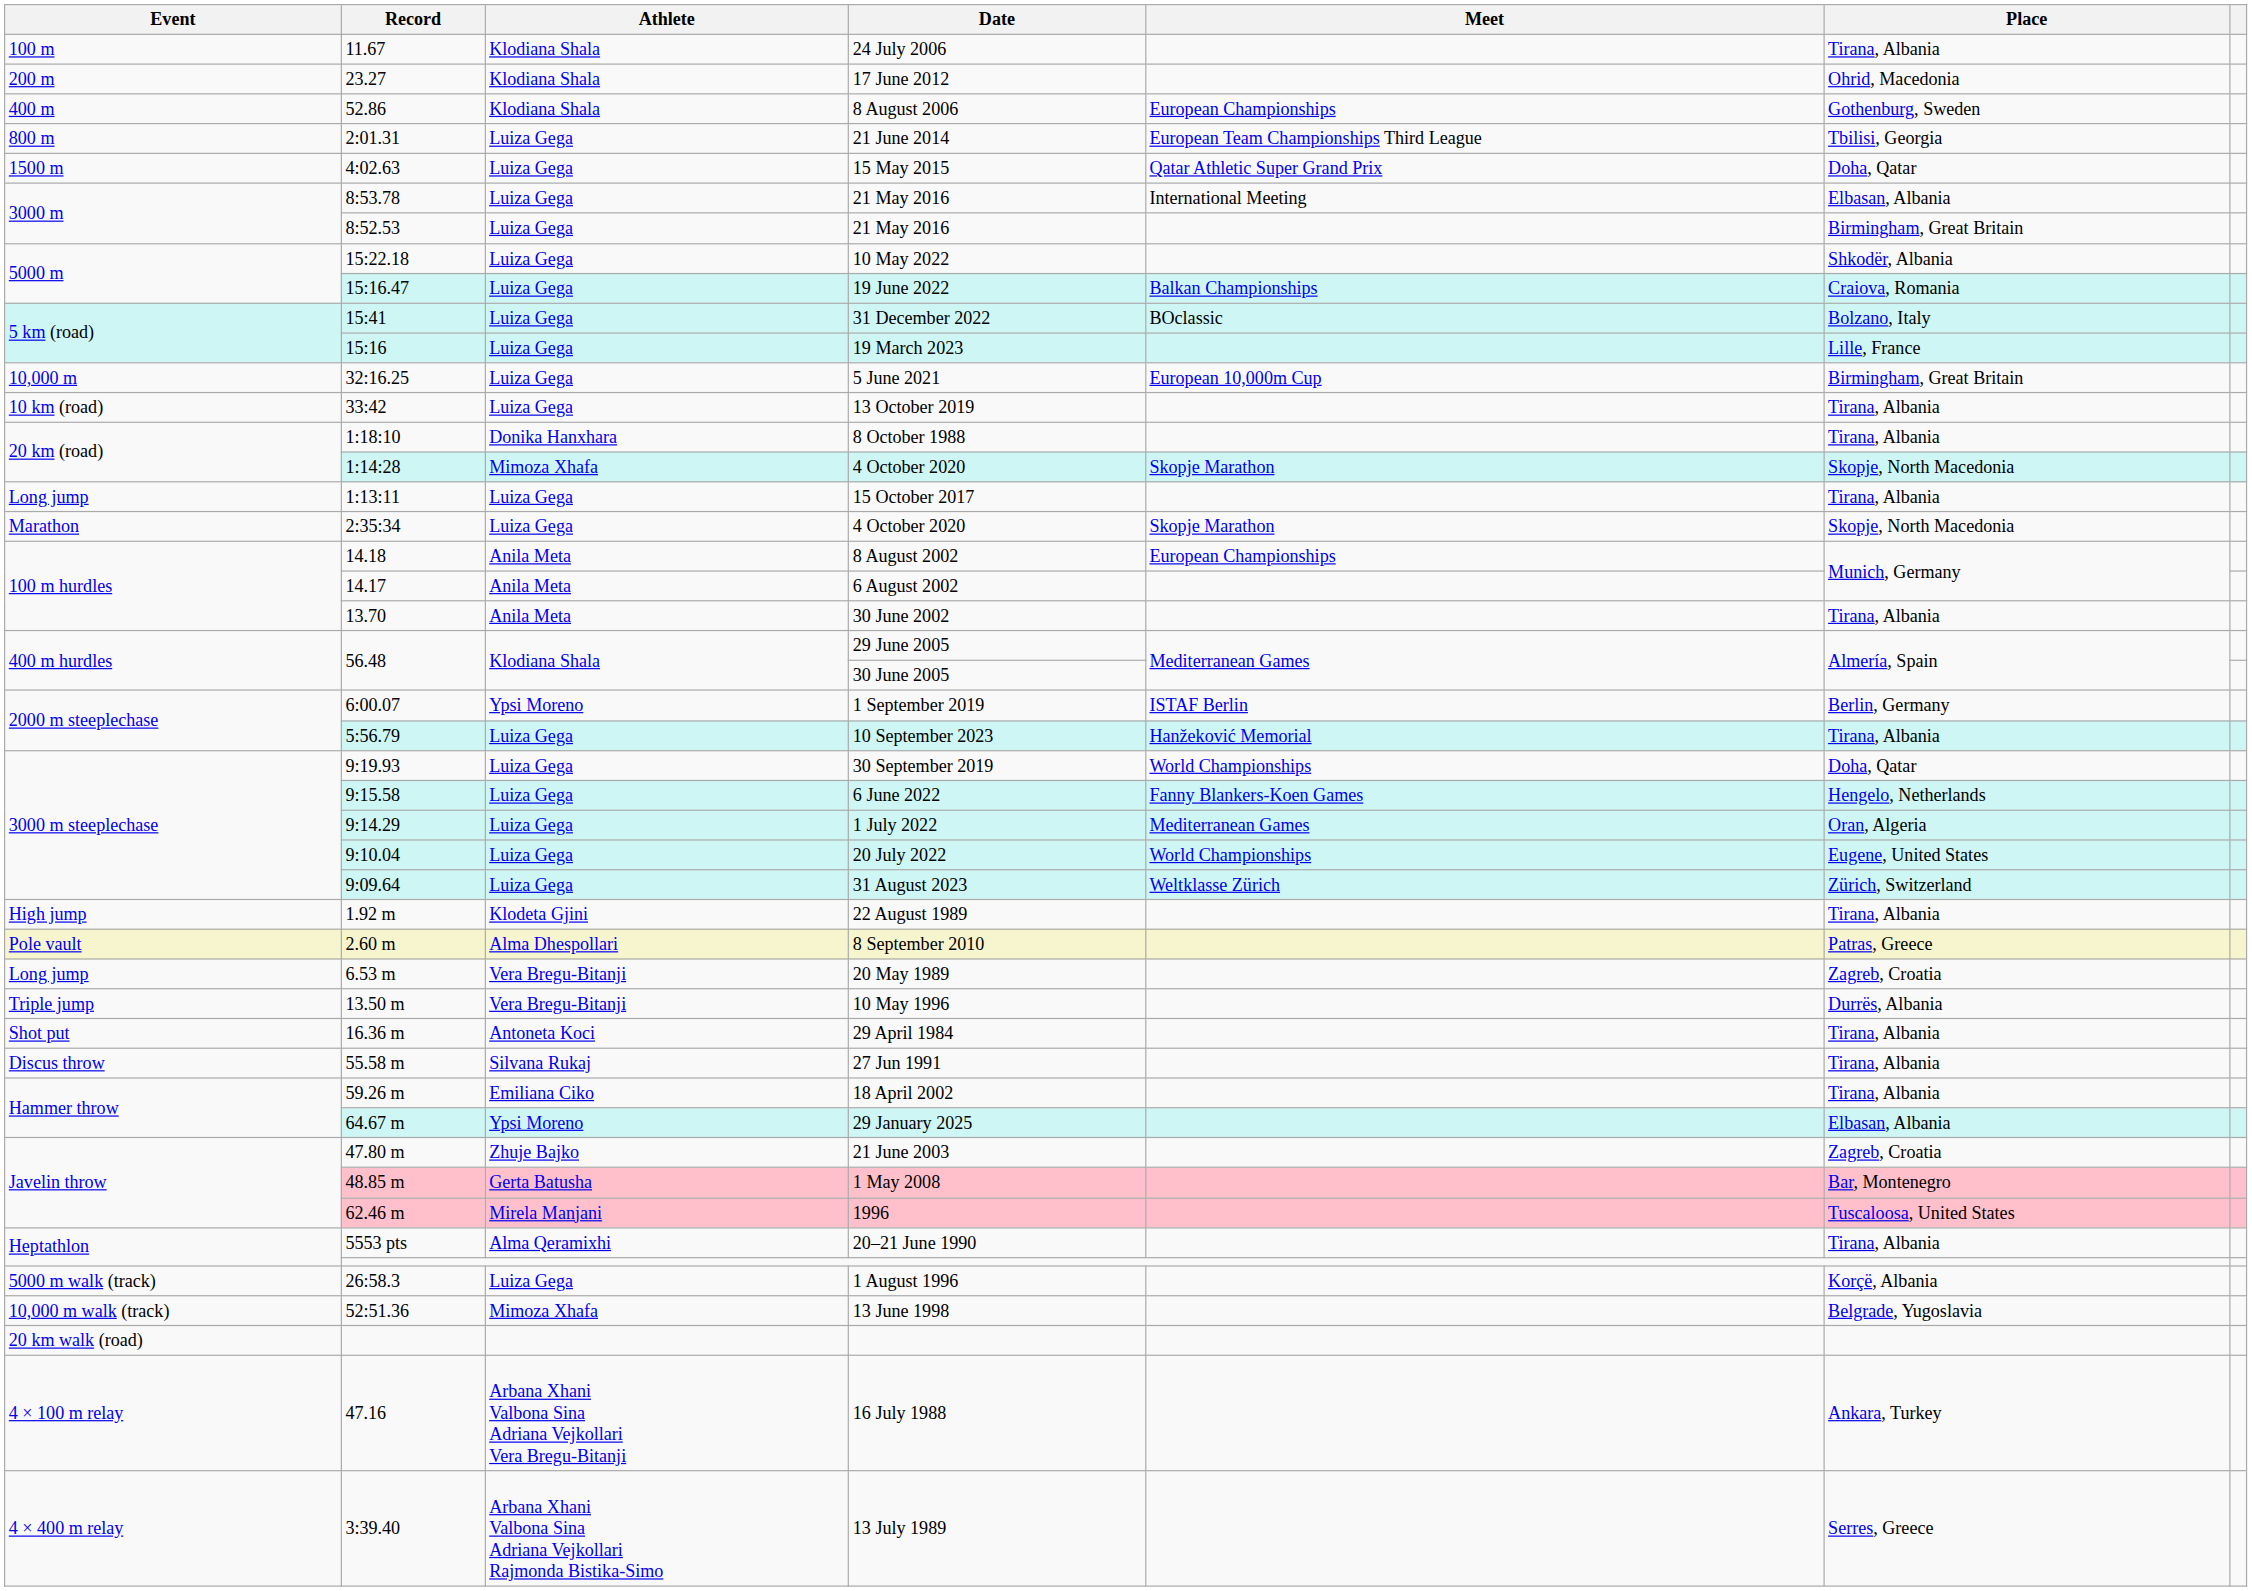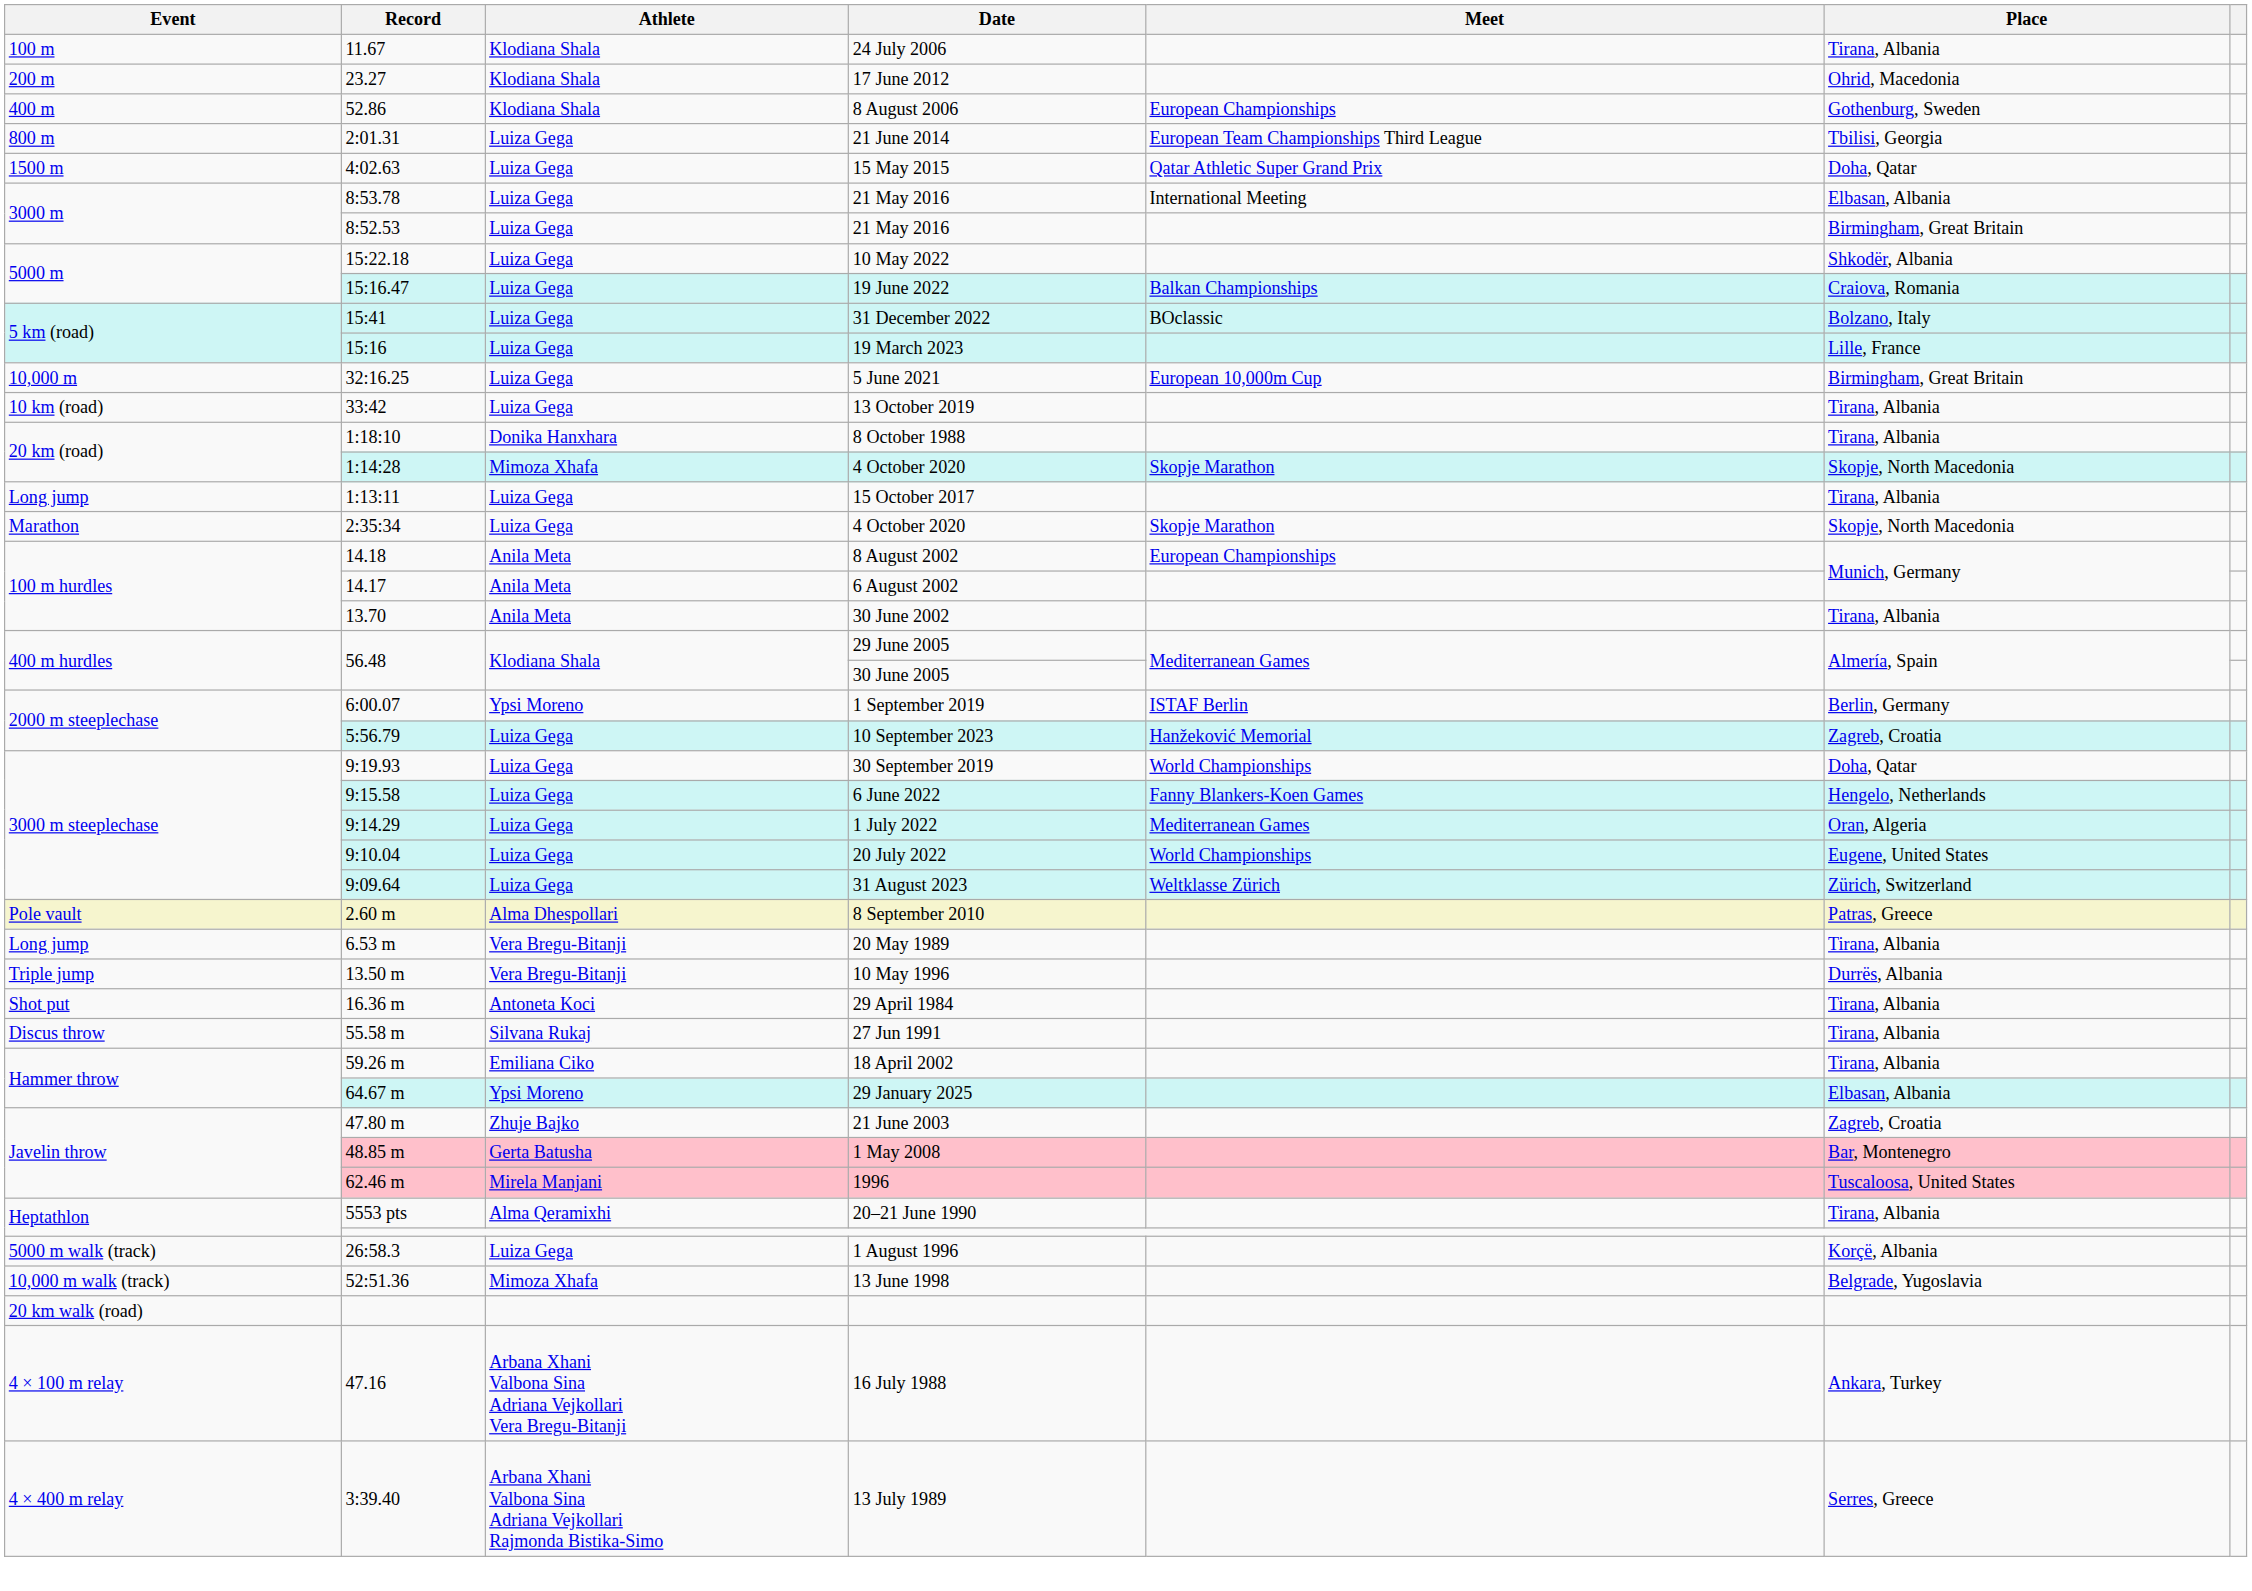(1884, 735) Tirana, Albania -> (1885, 735) Zagreb, Croatia
- row: (371, 914)
(1885, 973) Zagreb, Croatia -> (1884, 944) Tirana, Albania
